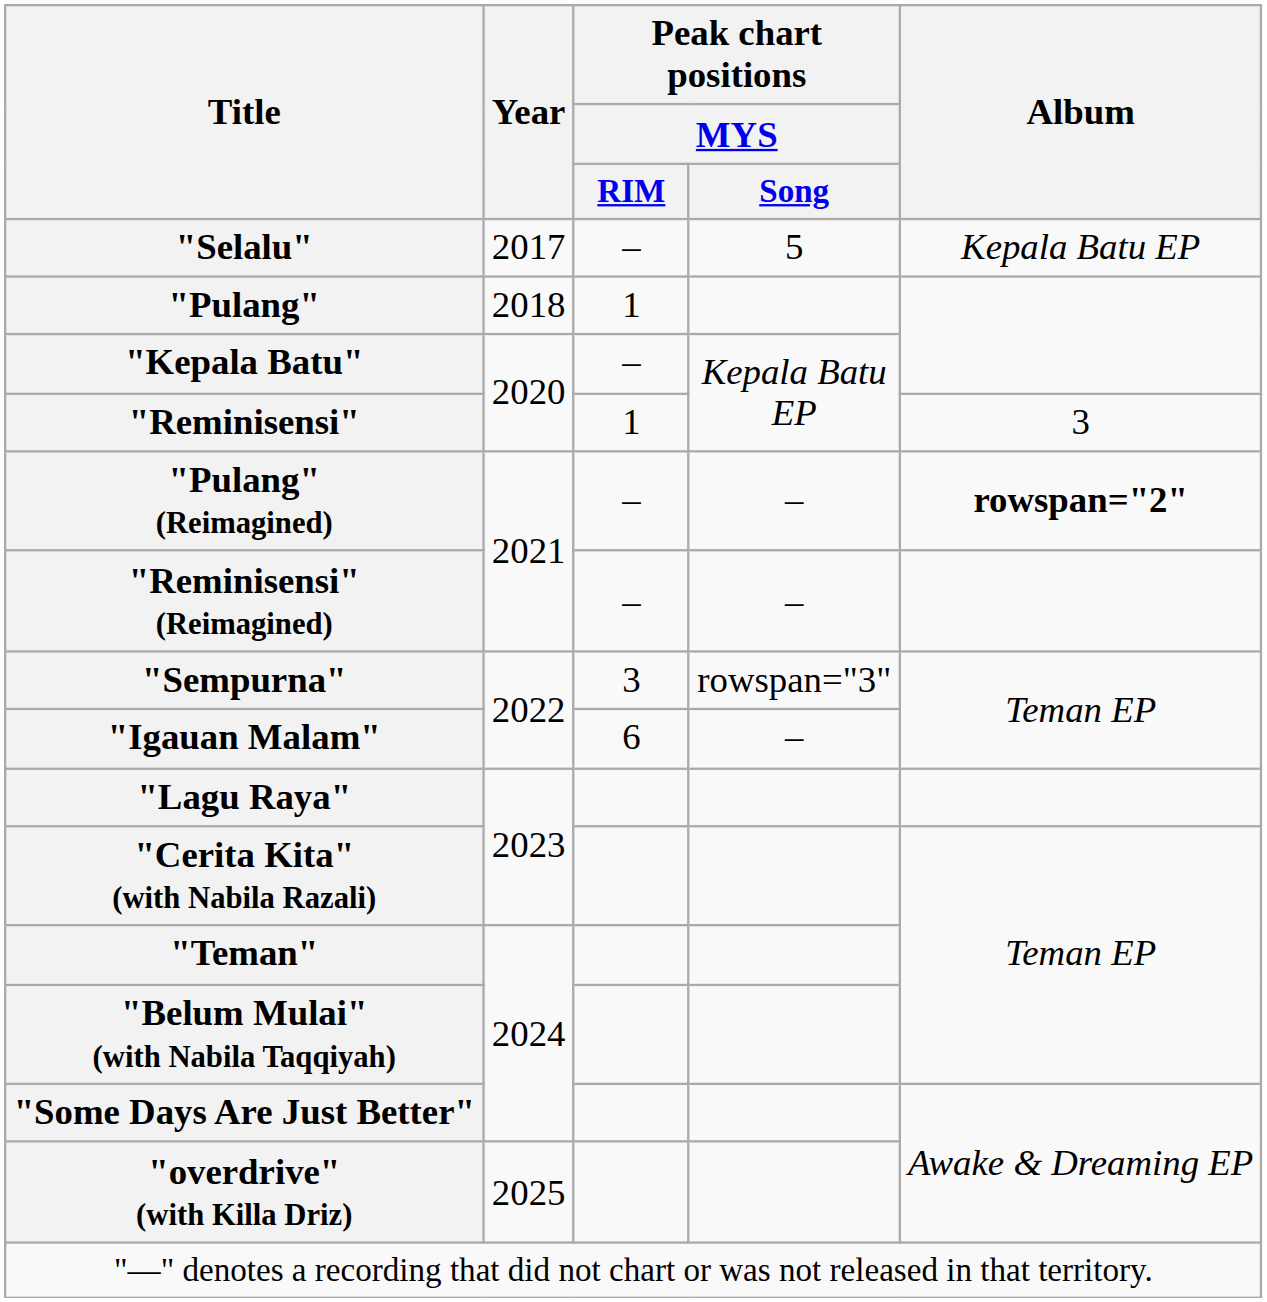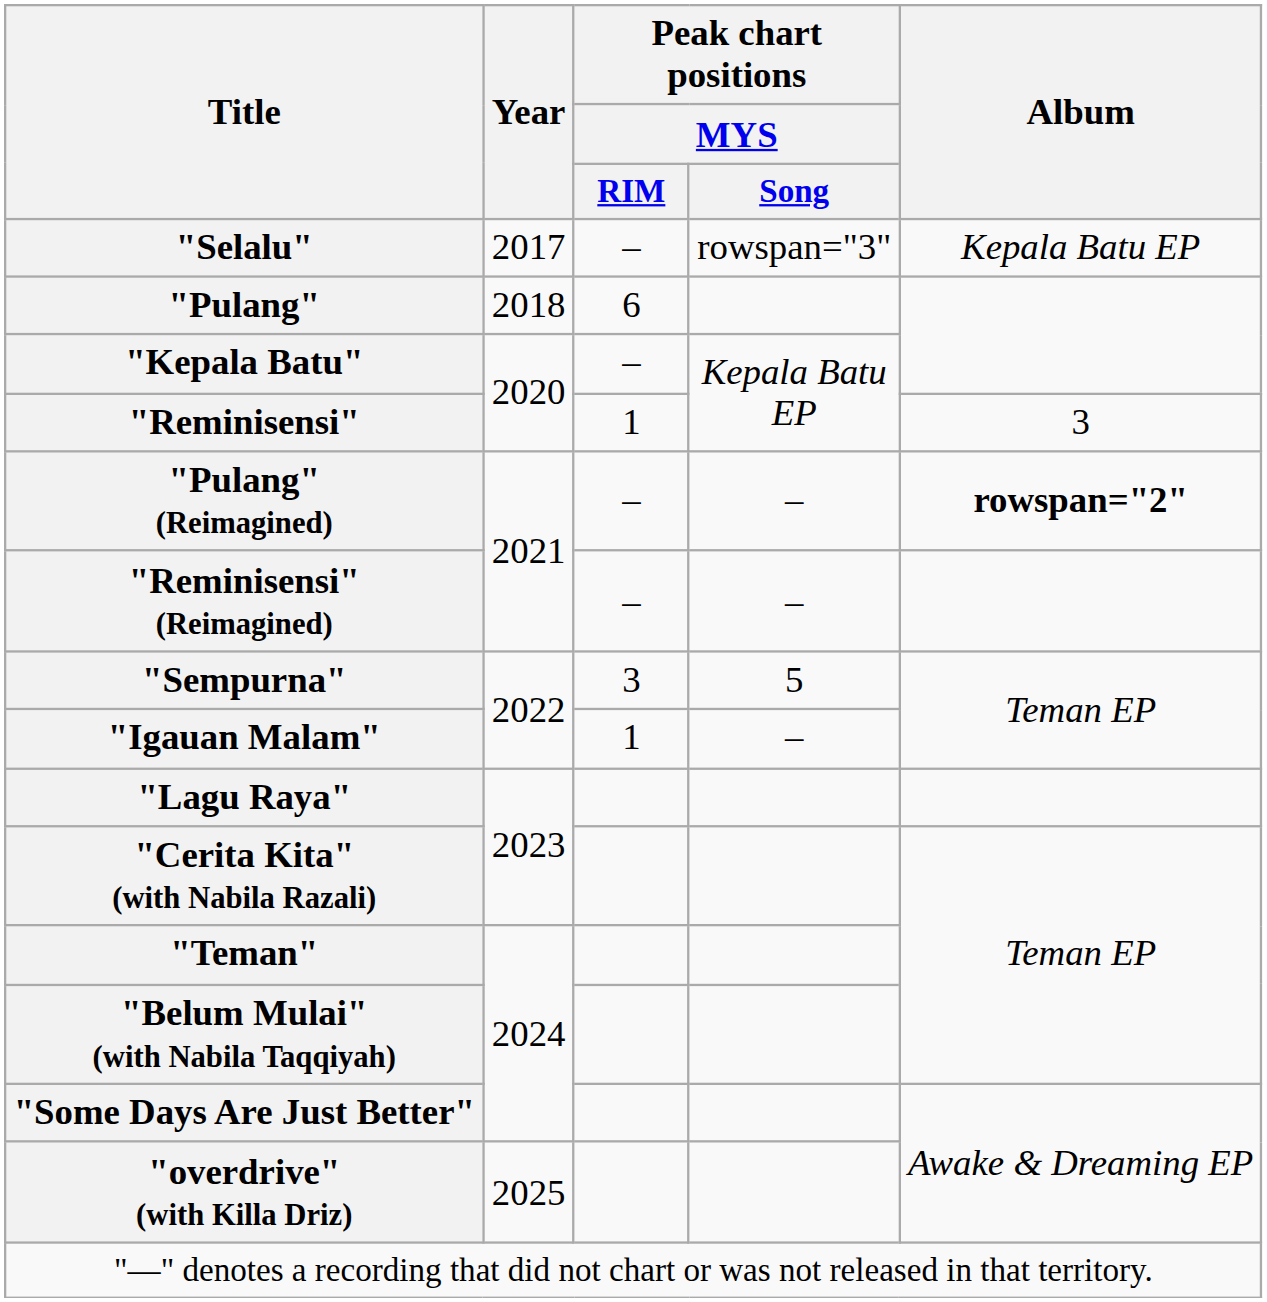(794, 246) 5 -> (794, 246) rowspan="3"
(631, 304) 1 -> (631, 304) 6
(794, 679) rowspan="3" -> (794, 679) 5
(631, 737) 6 -> (631, 737) 1
